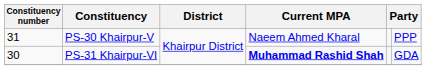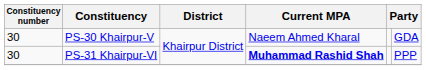(13, 37) 31 -> (13, 37) 30
(405, 37) PPP -> (406, 37) GDA
(406, 55) GDA -> (405, 55) PPP
